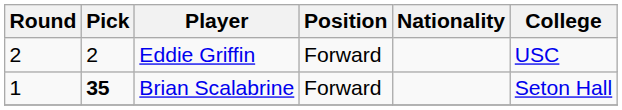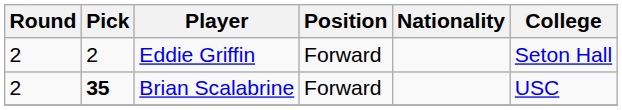(537, 54) USC -> (564, 54) Seton Hall
(15, 88) 1 -> (15, 88) 2
(564, 88) Seton Hall -> (537, 88) USC
